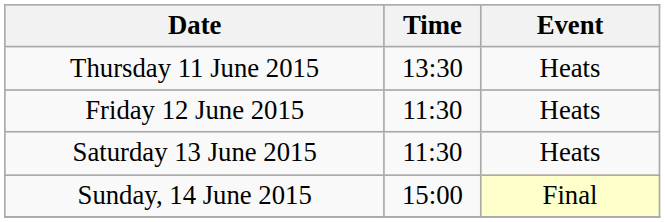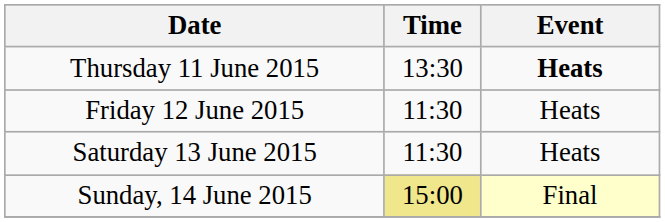(570, 68) normal -> (570, 68) bold
(432, 195) no background -> (432, 195) khaki background
